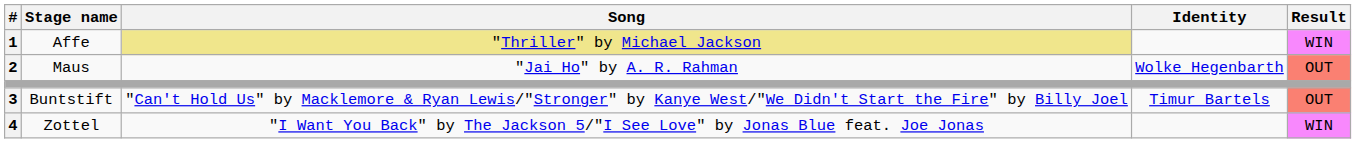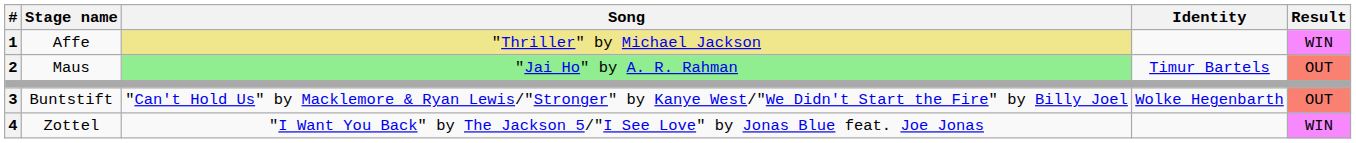(626, 68) no background -> (626, 68) lightgreen background
(1209, 68) Wolke Hegenbarth -> (1209, 68) Timur Bartels
(1209, 100) Timur Bartels -> (1209, 100) Wolke Hegenbarth
